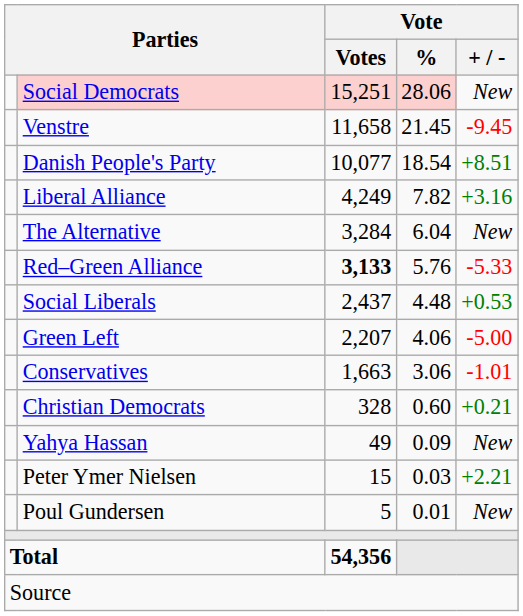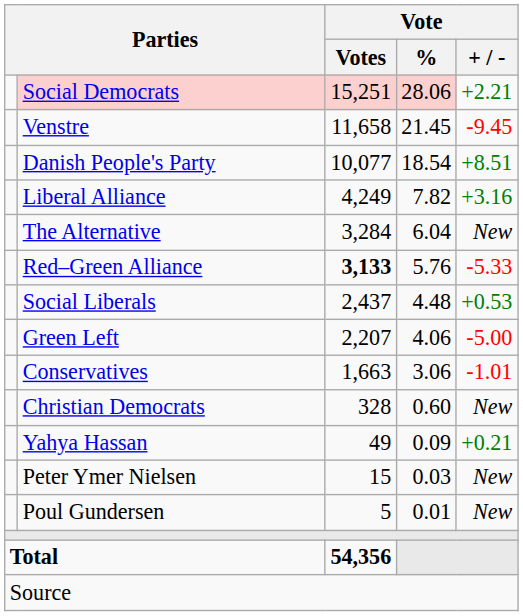(493, 92) New -> (487, 92) +2.21
(487, 407) +0.21 -> (493, 407) New
(493, 442) New -> (487, 442) +0.21
(487, 477) +2.21 -> (493, 477) New
